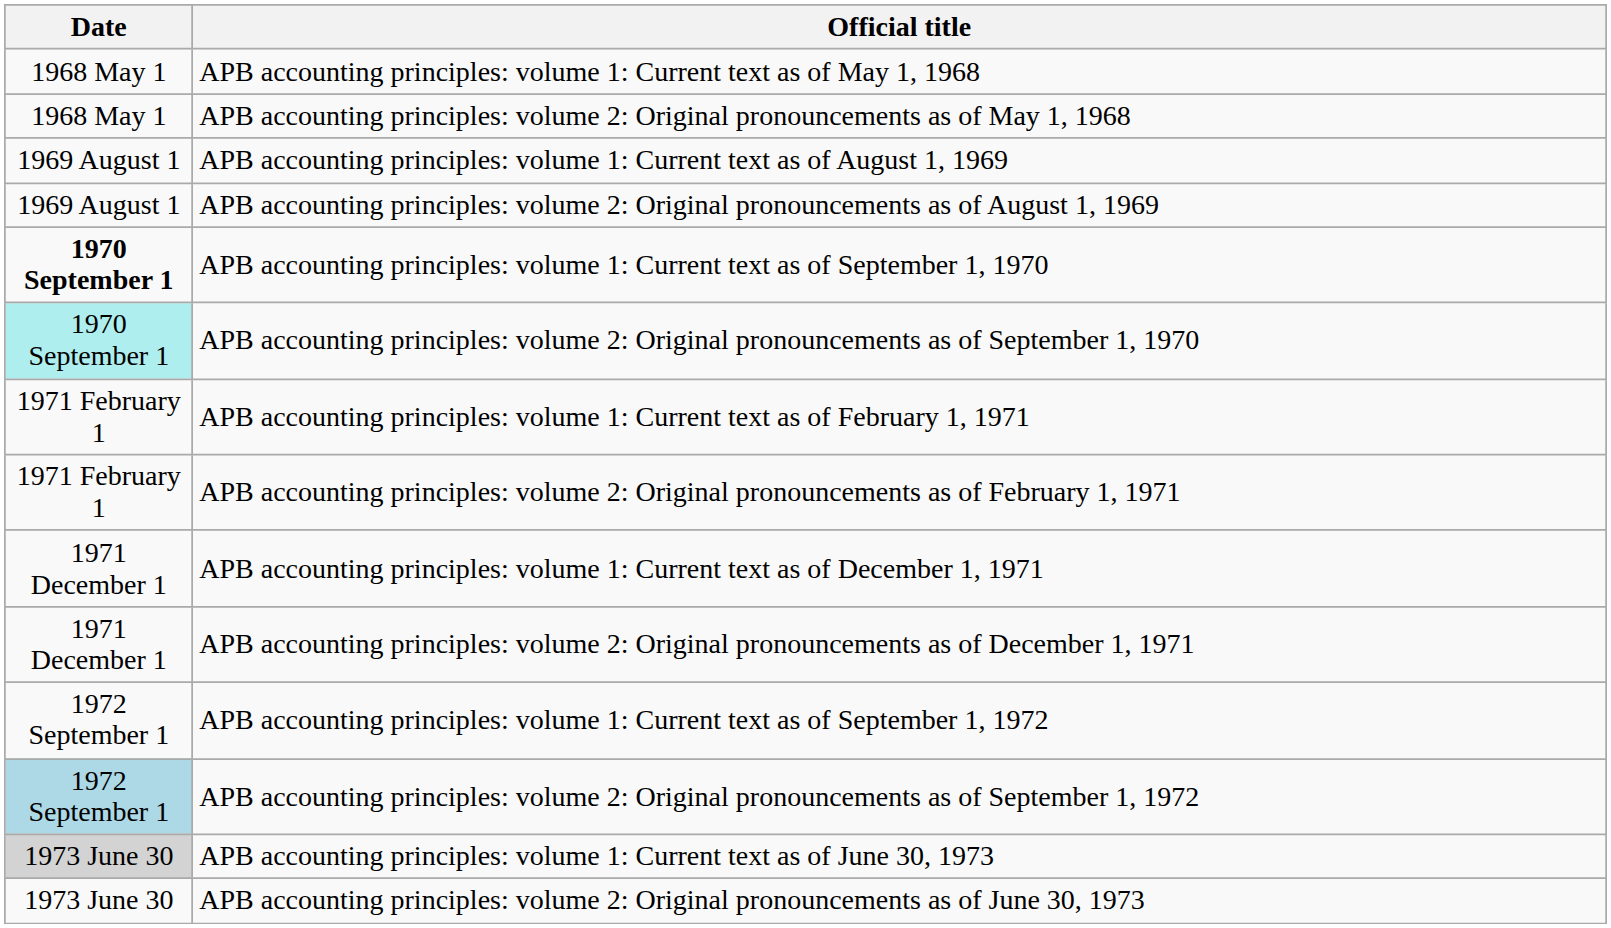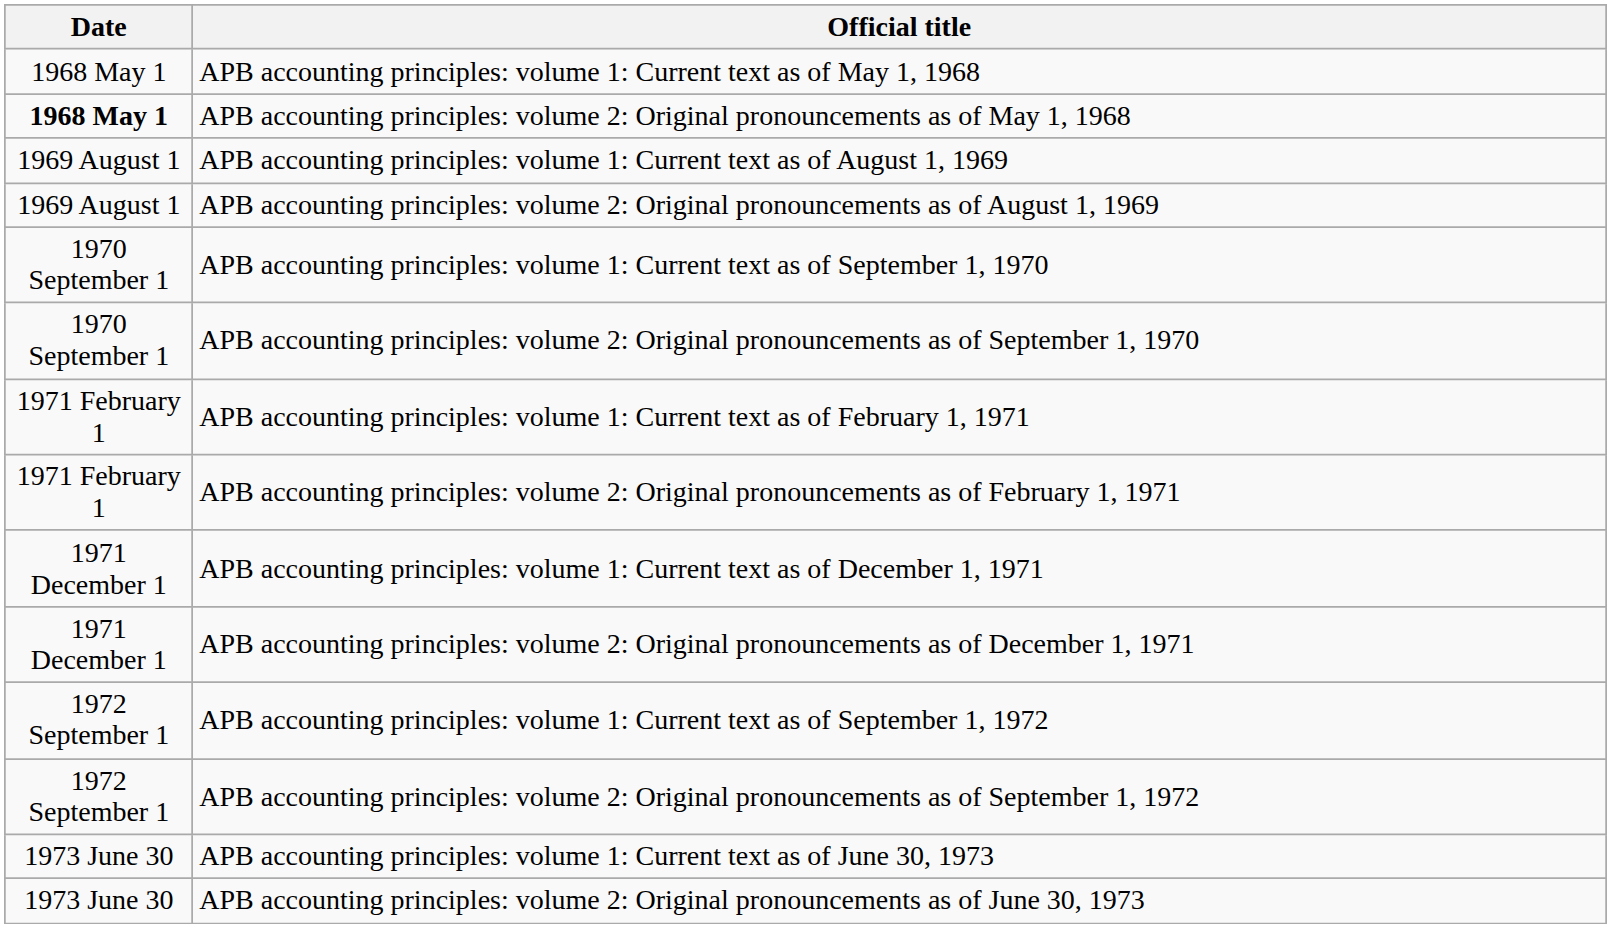(99, 115) normal -> (99, 115) bold
(99, 264) bold -> (99, 264) normal
(99, 340) paleturquoise background -> (99, 340) no background
(99, 795) lightblue background -> (99, 795) no background
(99, 855) lightgrey background -> (99, 855) no background
